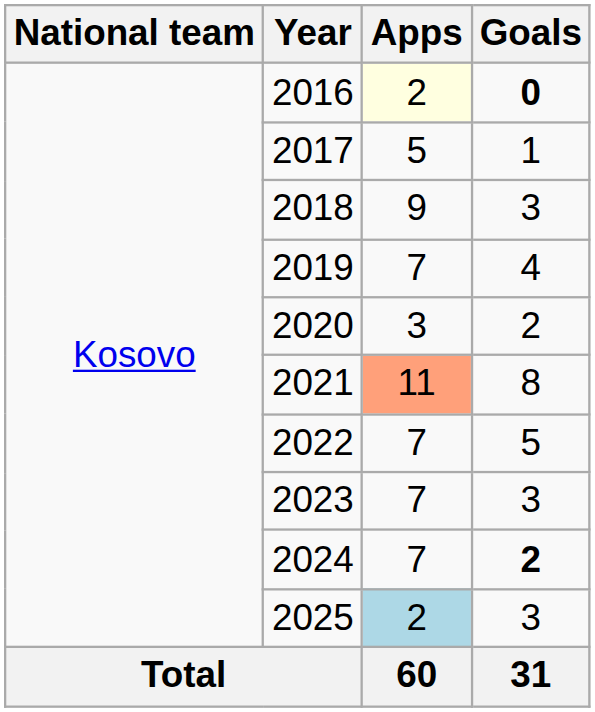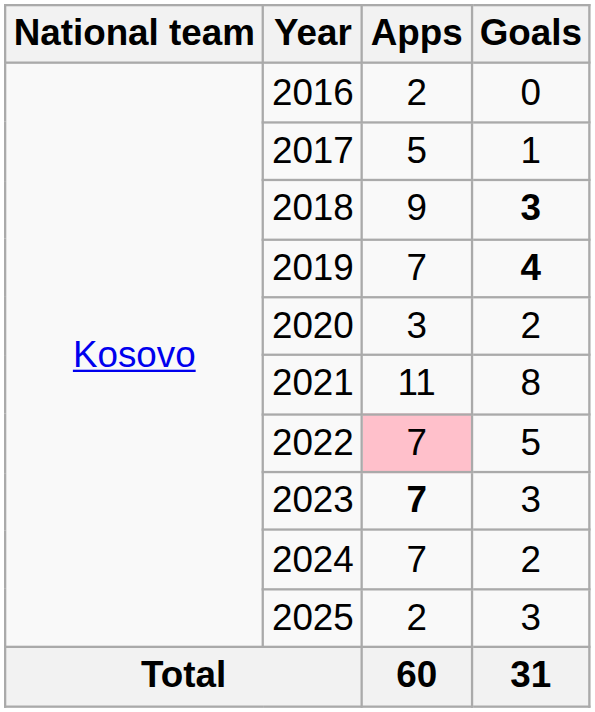(417, 92) lightyellow background -> (417, 92) no background
(531, 92) bold -> (531, 92) normal
(531, 208) normal -> (531, 208) bold
(531, 267) normal -> (531, 267) bold
(417, 383) lightsalmon background -> (417, 383) no background
(417, 442) no background -> (417, 442) pink background
(417, 500) normal -> (417, 500) bold
(531, 558) bold -> (531, 558) normal
(417, 617) lightblue background -> (417, 617) no background
